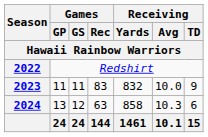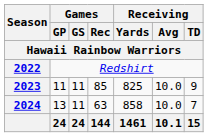(100, 86) 83 -> (100, 86) 85
(133, 86) 832 -> (133, 86) 825
(78, 105) 12 -> (78, 105) 11
(168, 105) 10.3 -> (168, 105) 10.0
(194, 105) 6 -> (194, 105) 7
